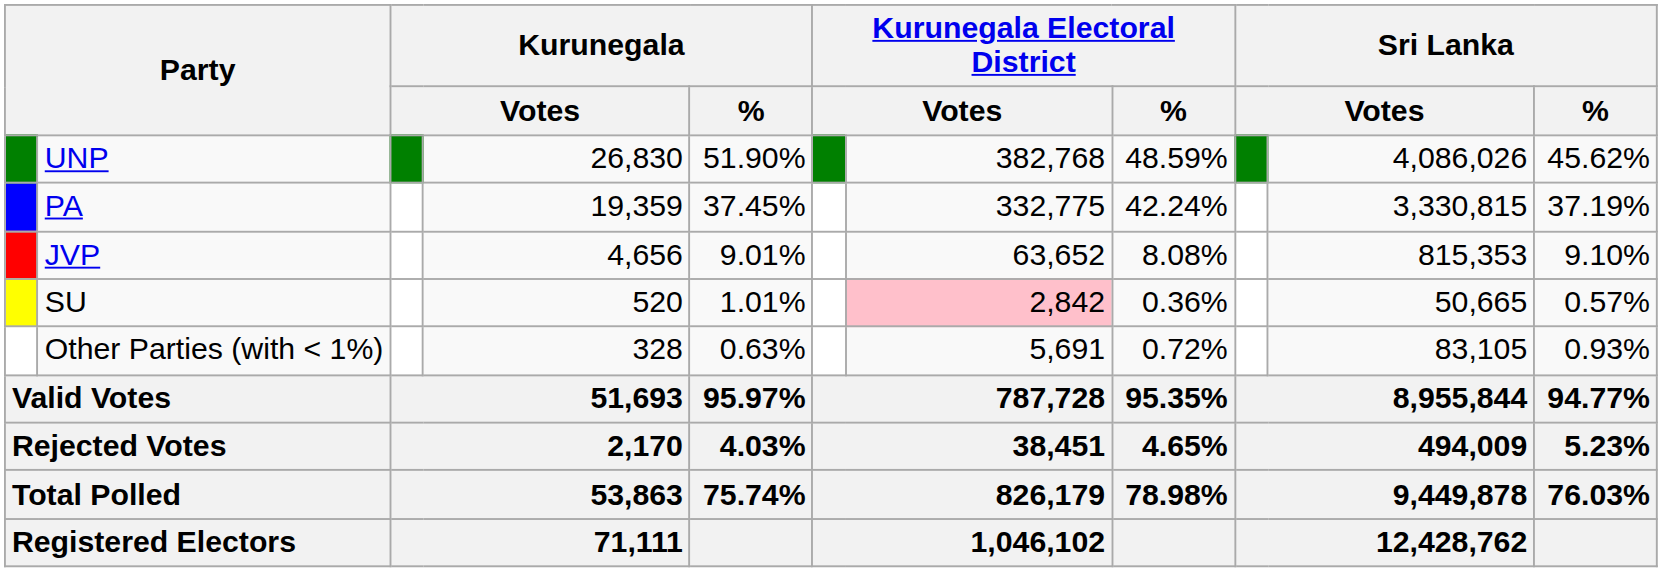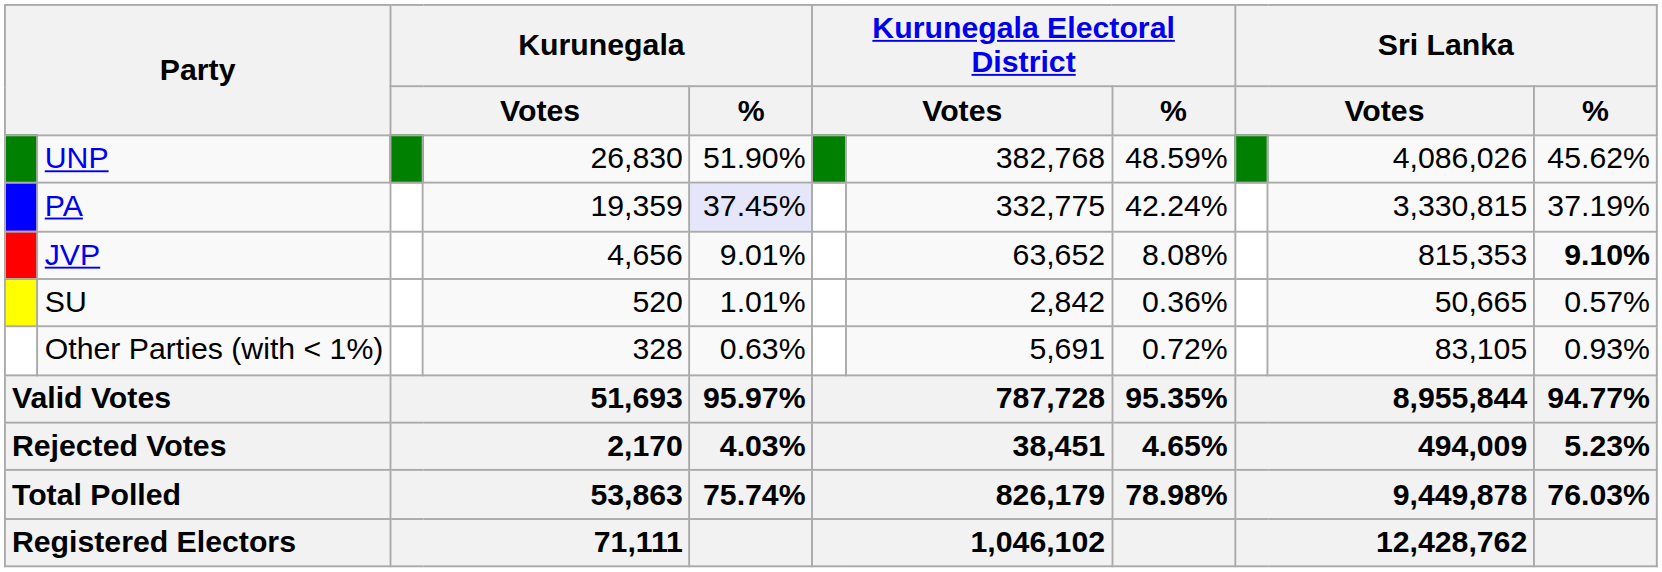(754, 206) no background -> (754, 206) lavender background
(1607, 254) normal -> (1607, 254) bold
(1067, 302) pink background -> (1067, 302) no background
